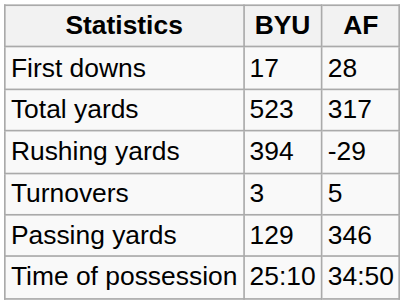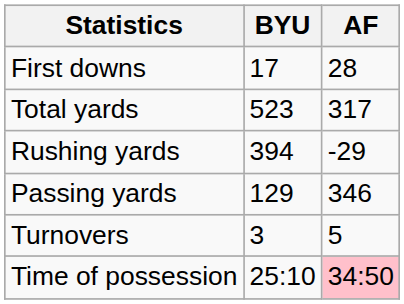rows swapped: (94, 235) <-> (70, 193)
(361, 277) no background -> (361, 277) pink background
